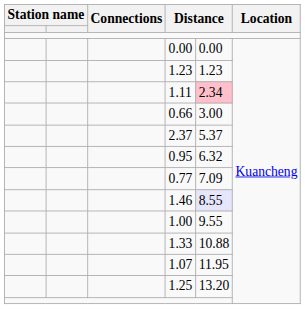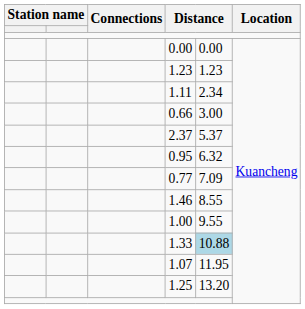(211, 92) pink background -> (211, 92) no background
(211, 200) lavender background -> (211, 200) no background
(214, 243) no background -> (214, 243) lightblue background
